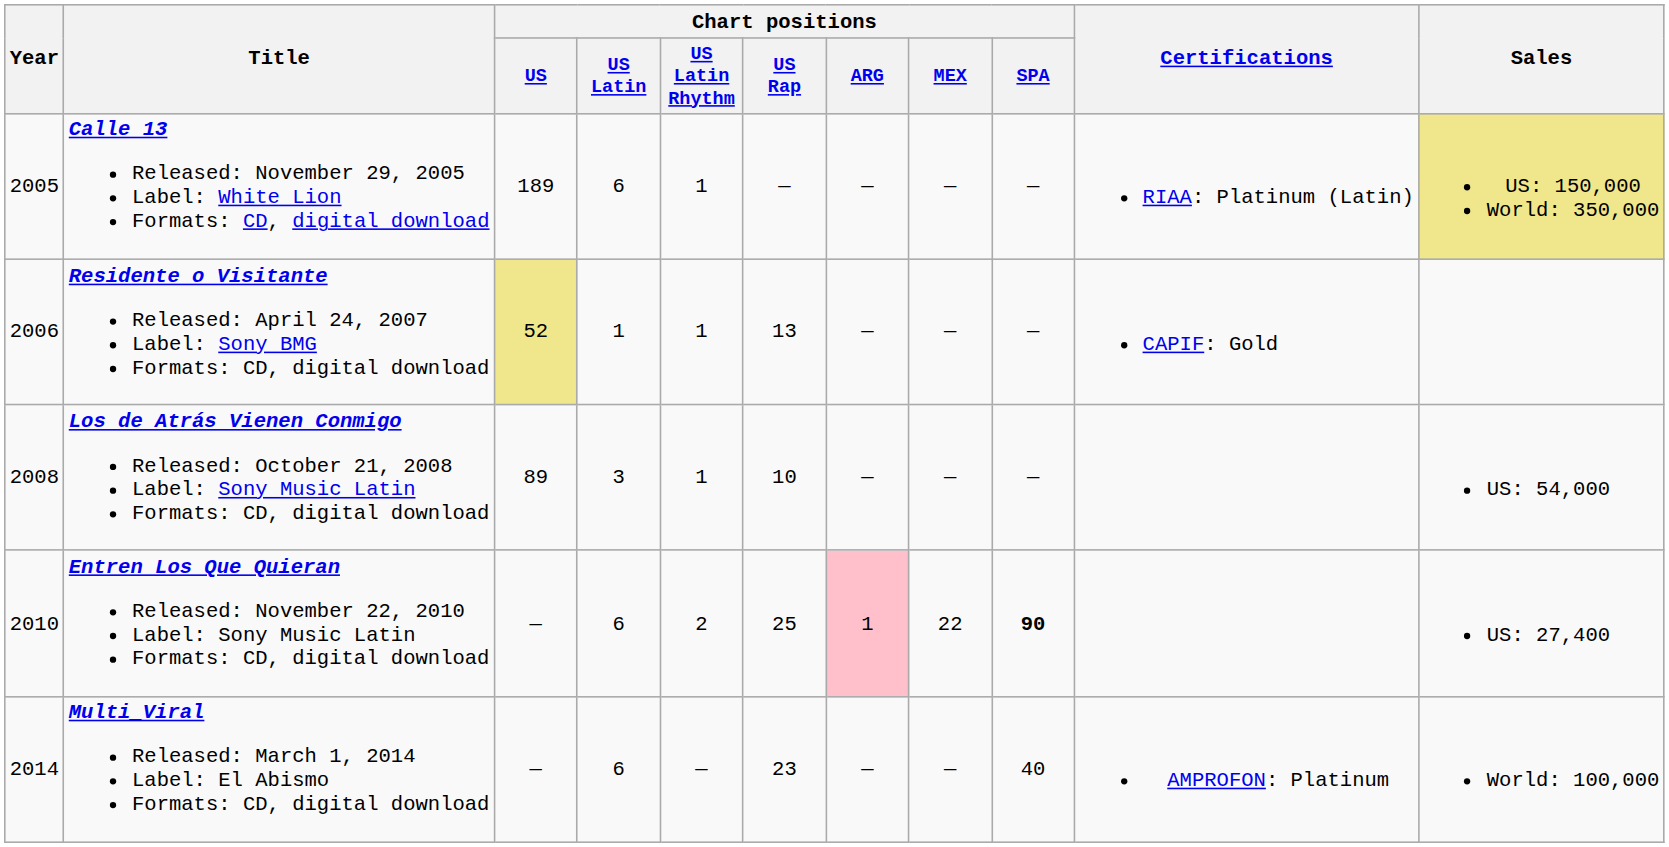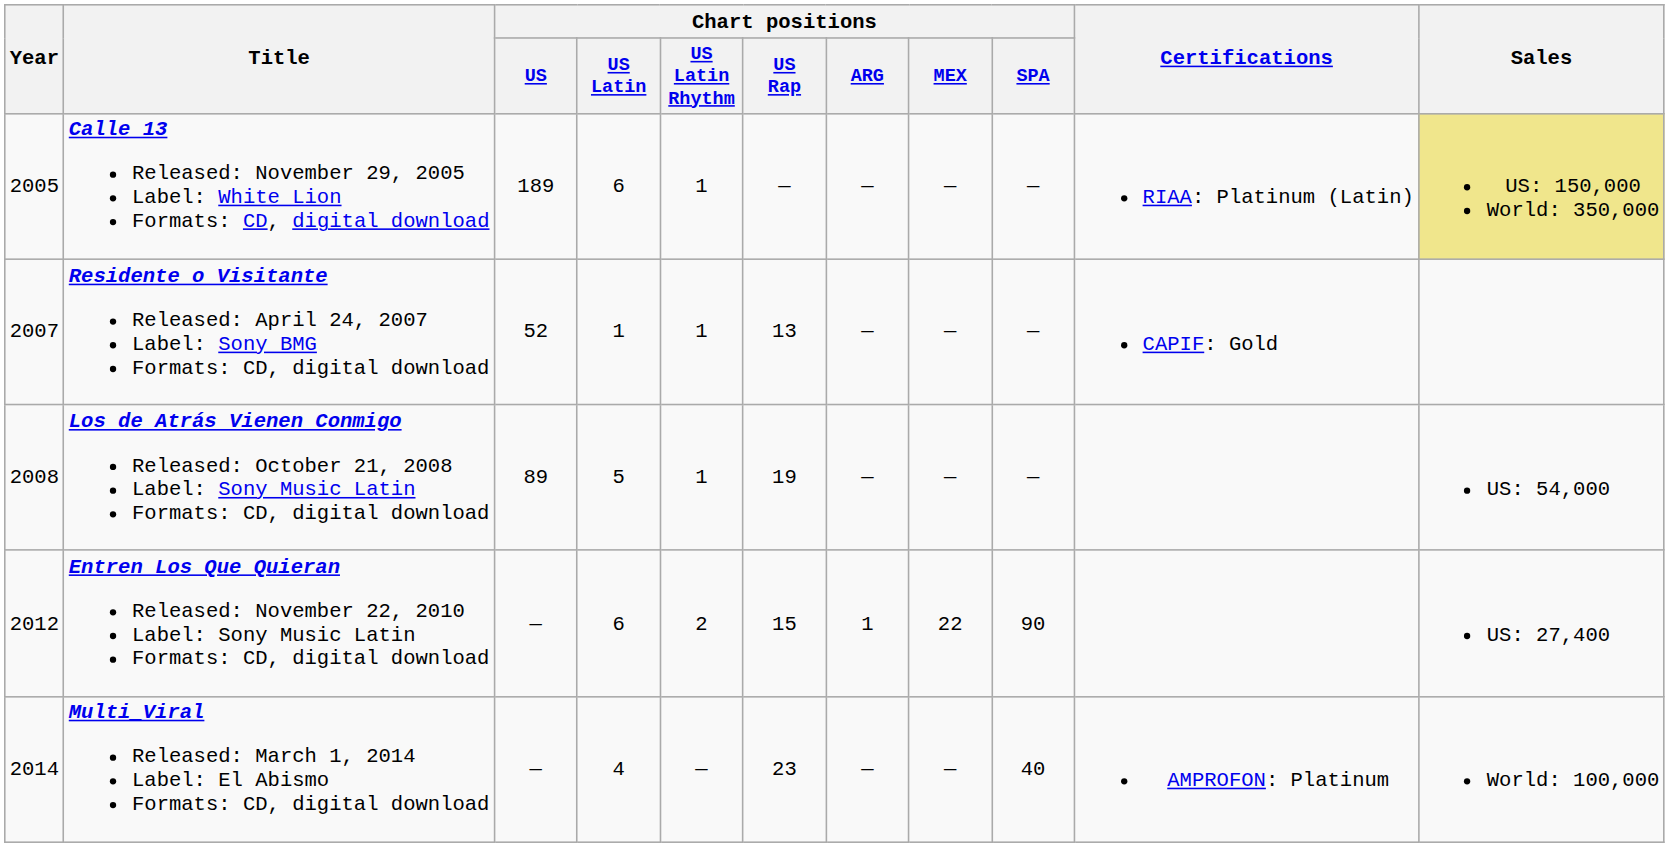(34, 332) 2006 -> (34, 332) 2007
(536, 332) khaki background -> (536, 332) no background
(619, 478) 3 -> (619, 478) 5
(784, 478) 10 -> (784, 478) 19
(34, 623) 2010 -> (34, 623) 2012
(784, 623) 25 -> (784, 623) 15
(867, 623) pink background -> (867, 623) no background
(1033, 623) bold -> (1033, 623) normal
(619, 769) 6 -> (619, 769) 4
